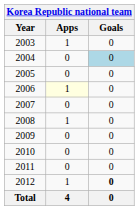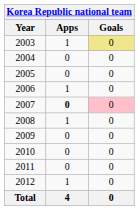(111, 43) no background -> (111, 43) khaki background
(111, 58) lightblue background -> (111, 58) no background
(67, 89) lightyellow background -> (67, 89) no background
(67, 105) normal -> (67, 105) bold
(111, 105) no background -> (111, 105) pink background
(111, 182) bold -> (111, 182) normal
